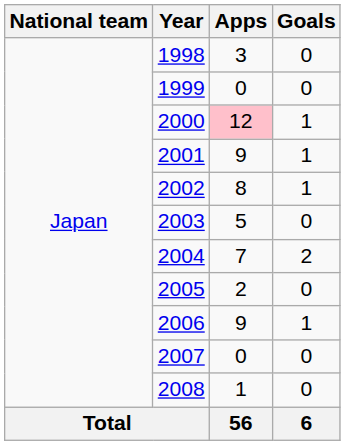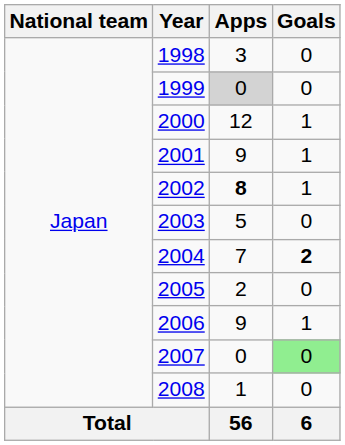(241, 88) no background -> (241, 88) lightgrey background
(241, 121) pink background -> (241, 121) no background
(241, 188) normal -> (241, 188) bold
(306, 255) normal -> (306, 255) bold
(306, 356) no background -> (306, 356) lightgreen background
